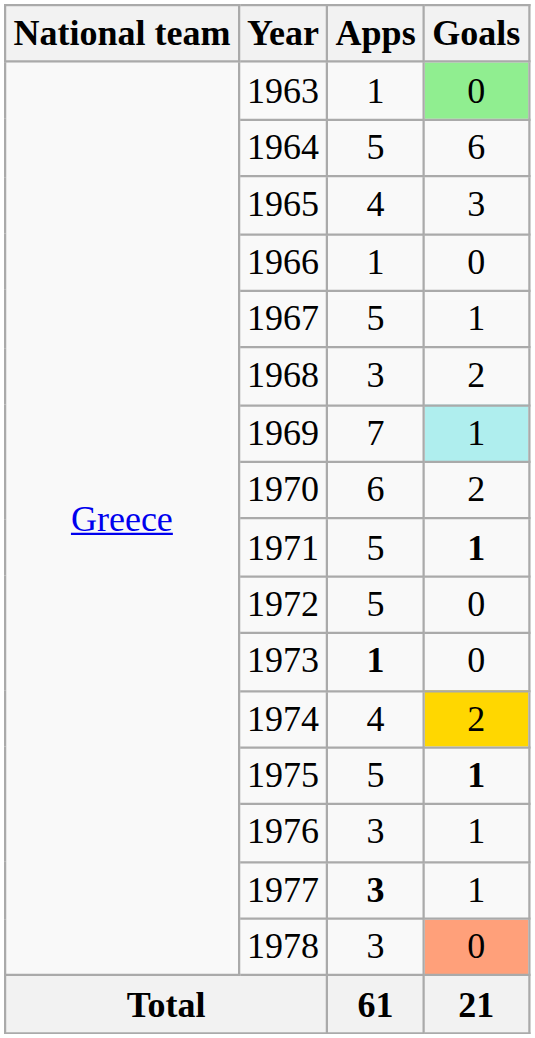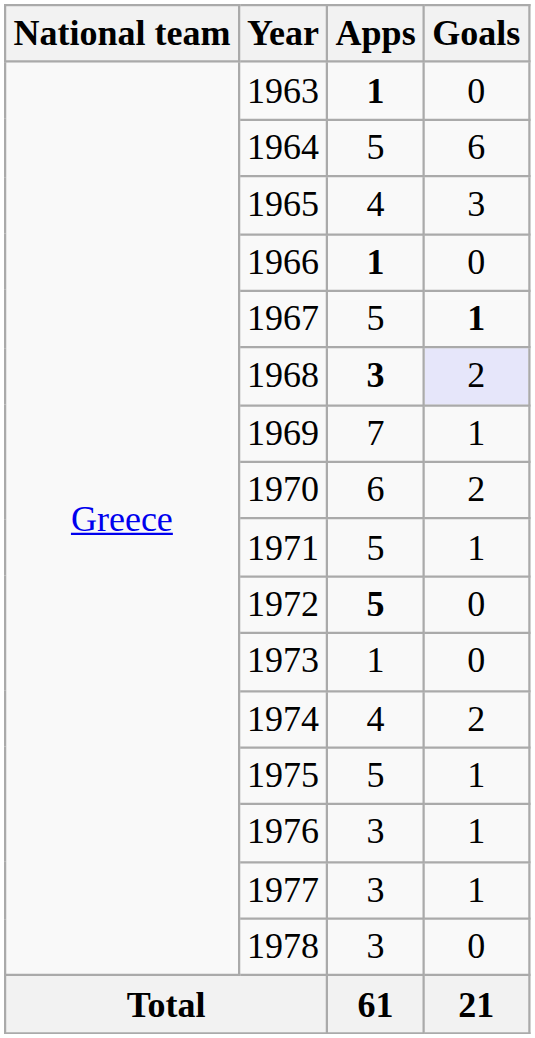(376, 90) normal -> (376, 90) bold
(476, 90) lightgreen background -> (476, 90) no background
(376, 261) normal -> (376, 261) bold
(476, 318) normal -> (476, 318) bold
(376, 375) normal -> (376, 375) bold
(476, 375) no background -> (476, 375) lavender background
(476, 432) paleturquoise background -> (476, 432) no background
(476, 546) bold -> (476, 546) normal
(376, 603) normal -> (376, 603) bold
(376, 661) bold -> (376, 661) normal
(476, 718) gold background -> (476, 718) no background
(476, 775) bold -> (476, 775) normal
(376, 889) bold -> (376, 889) normal
(476, 946) lightsalmon background -> (476, 946) no background
